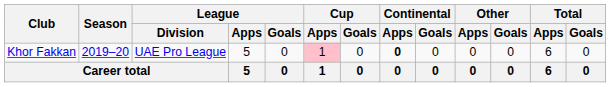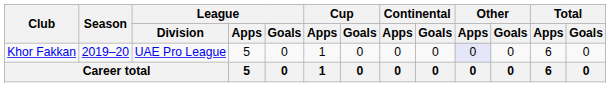(322, 52) pink background -> (322, 52) no background
(398, 52) bold -> (398, 52) normal
(473, 52) no background -> (473, 52) lavender background
